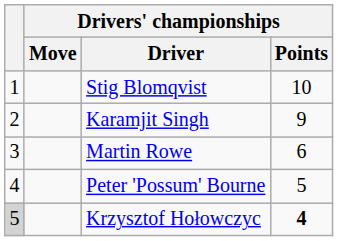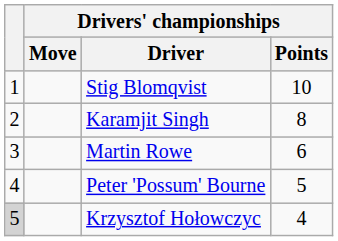(302, 119) 9 -> (302, 119) 8
(302, 218) bold -> (302, 218) normal
